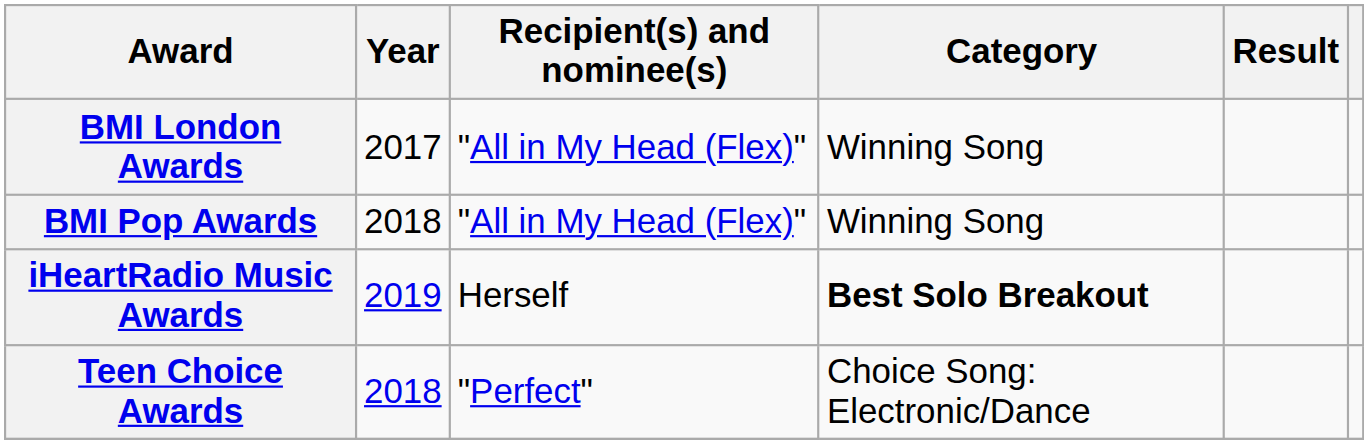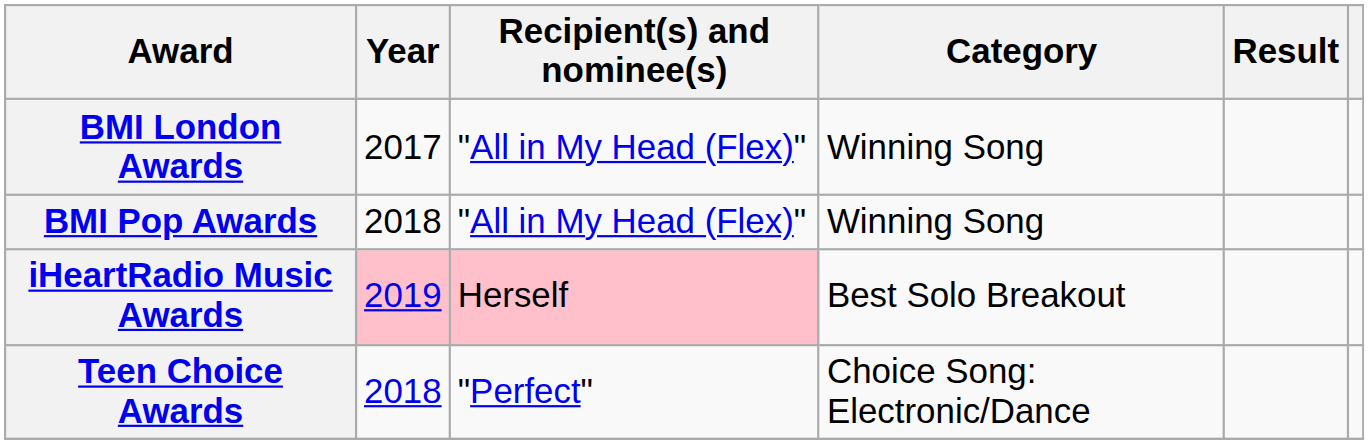(403, 296) no background -> (403, 296) pink background
(513, 296) no background -> (513, 296) pink background
(988, 296) bold -> (976, 296) normal
